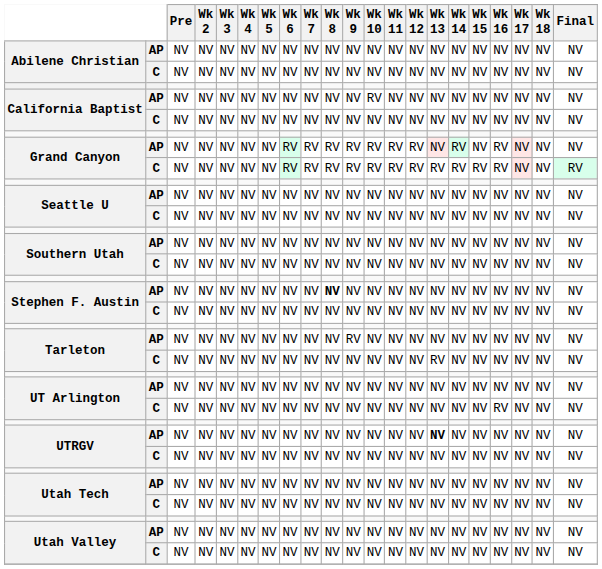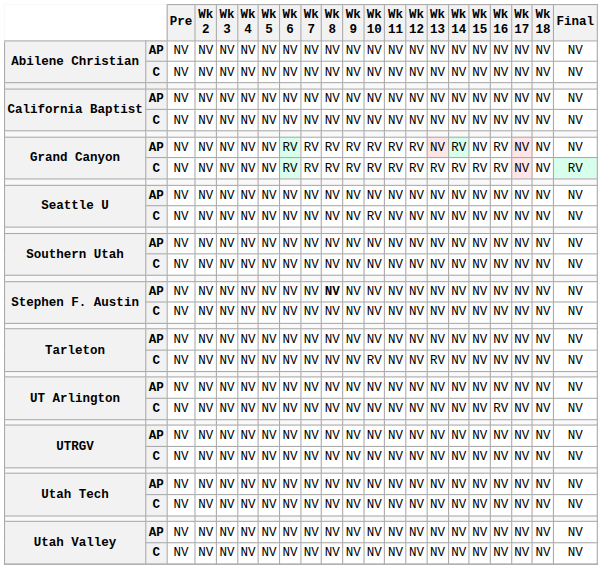(374, 99) RV -> (374, 99) NV
(374, 216) NV -> (374, 216) RV
(353, 339) RV -> (353, 339) NV
(374, 360) NV -> (374, 360) RV
(438, 436) bold -> (438, 436) normal
